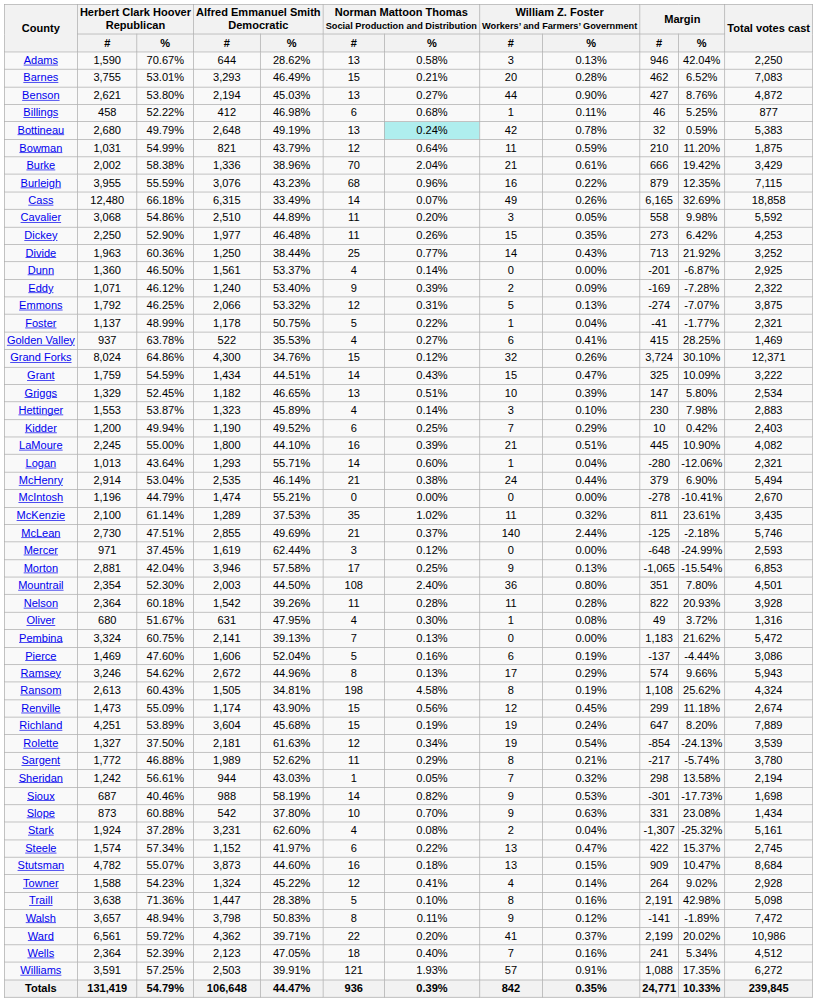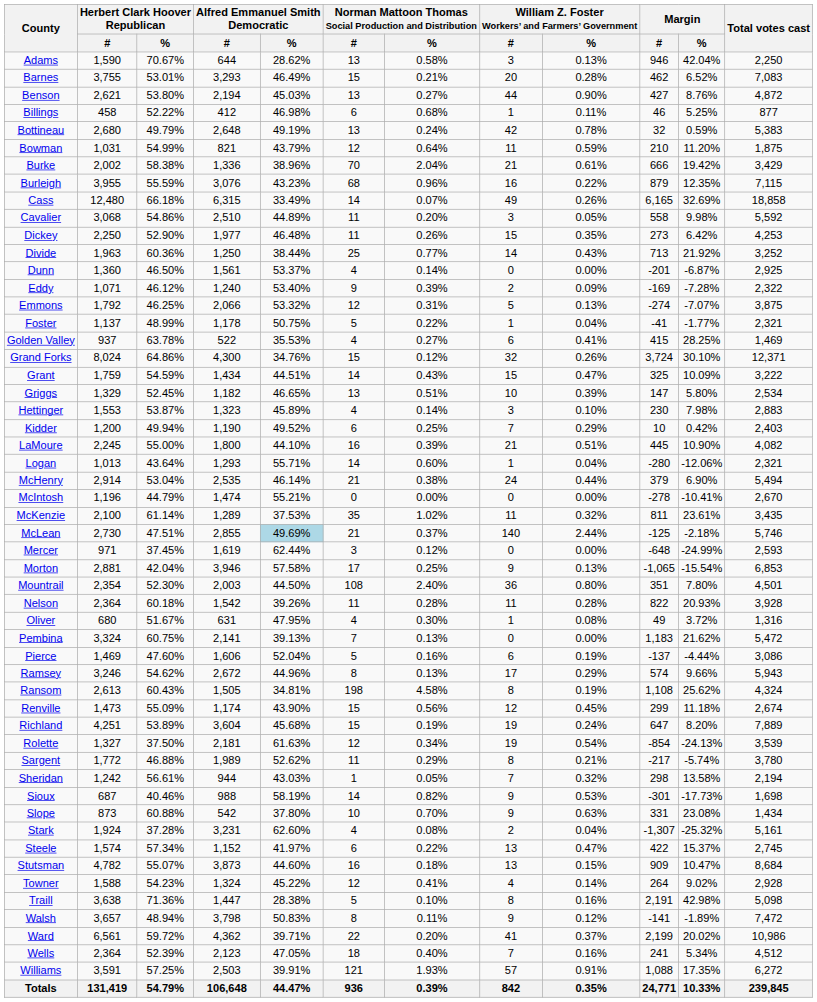(432, 130) paleturquoise background -> (432, 130) no background
(292, 533) no background -> (292, 533) lightblue background
